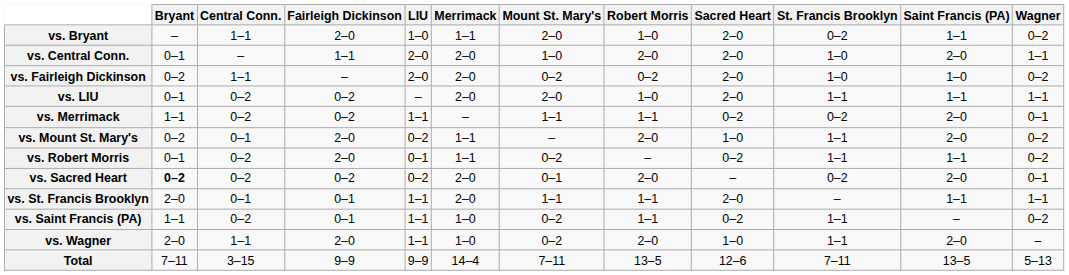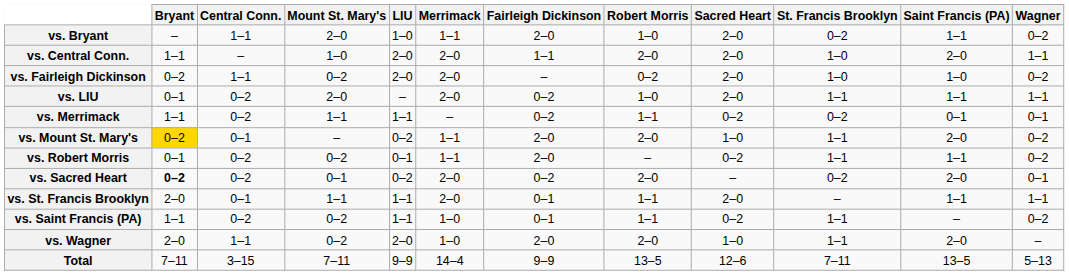columns swapped: (345, 15) <-> (552, 15)
(174, 55) 0–1 -> (174, 55) 1–1
(957, 117) 2–0 -> (957, 117) 0–1
(174, 137) no background -> (174, 137) gold background
(418, 240) 1–1 -> (402, 240) 2–0
